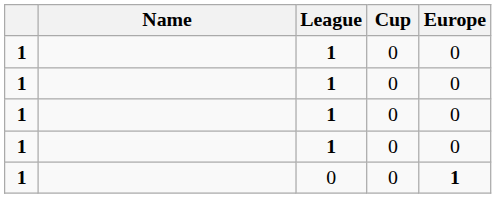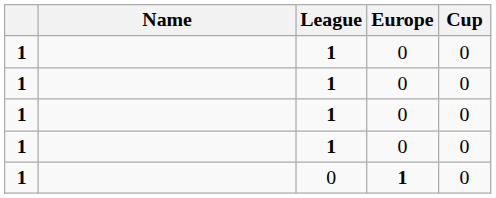columns swapped: (393, 20) <-> (455, 20)
